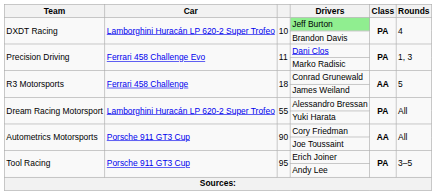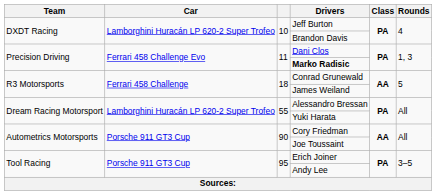(312, 24) lightgreen background -> (312, 24) no background
(319, 64) normal -> (321, 64) bold
